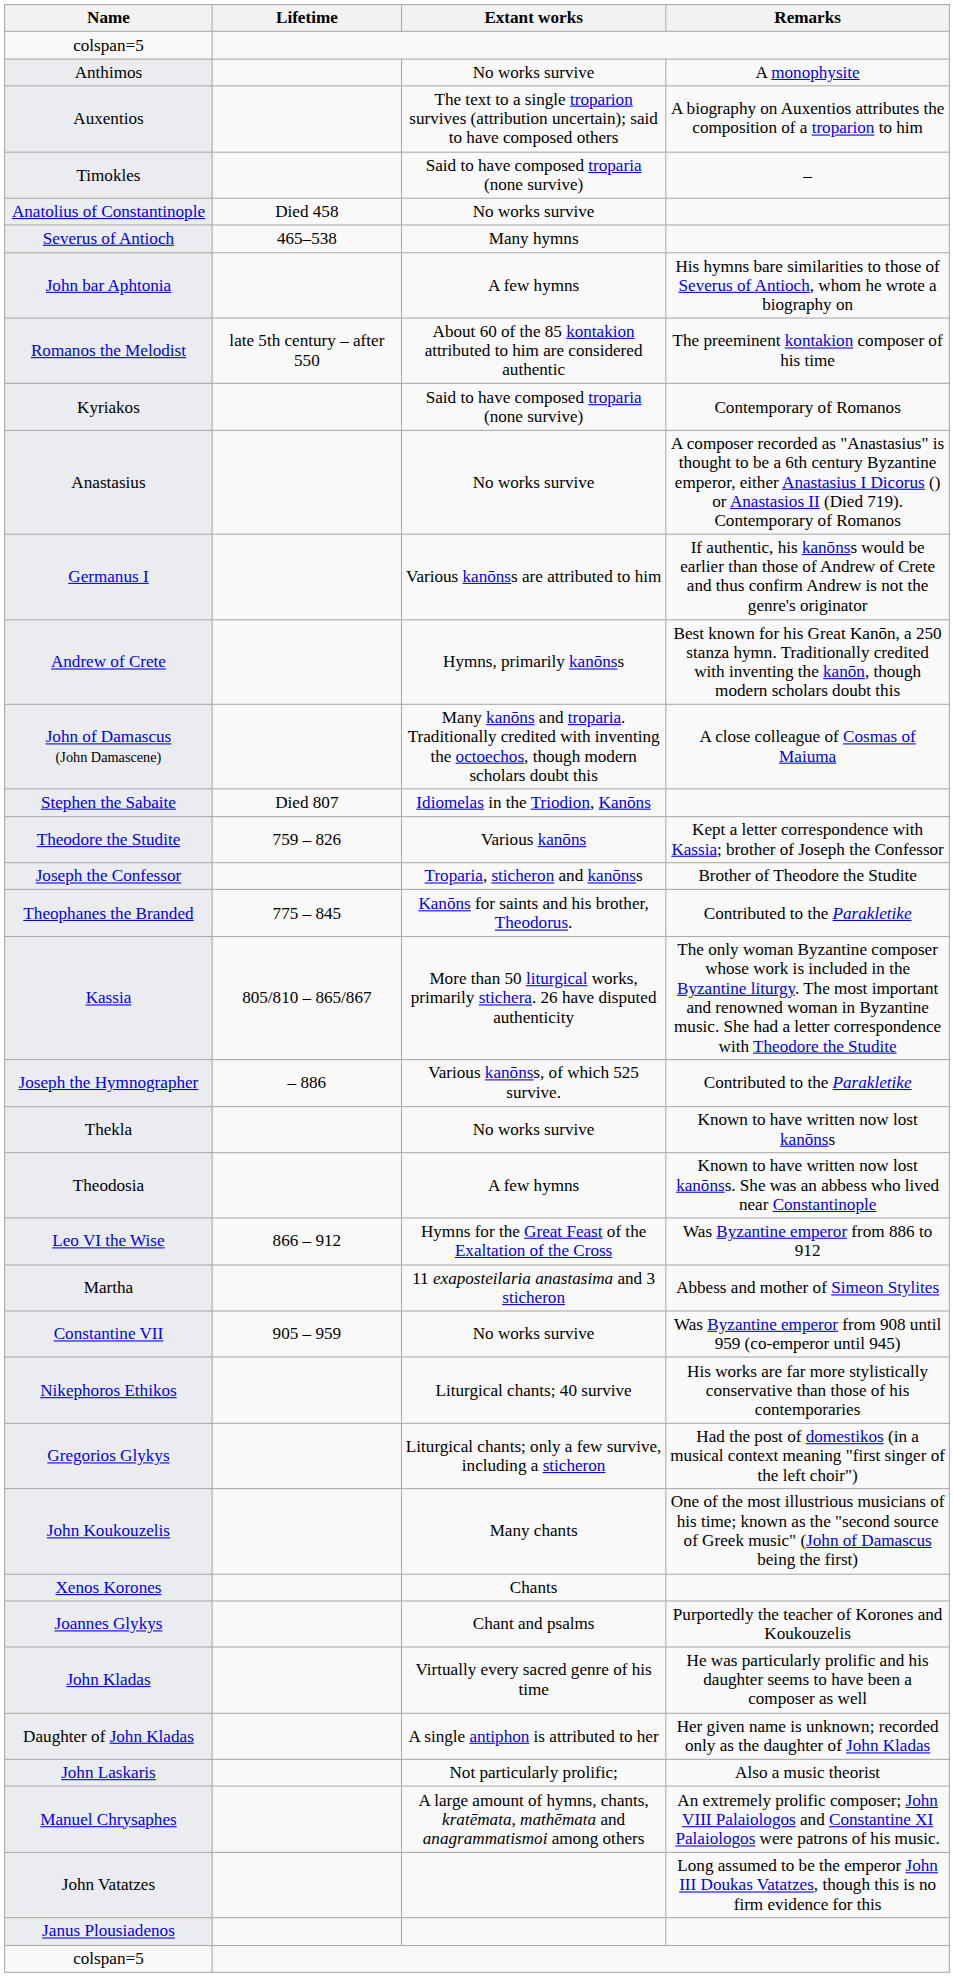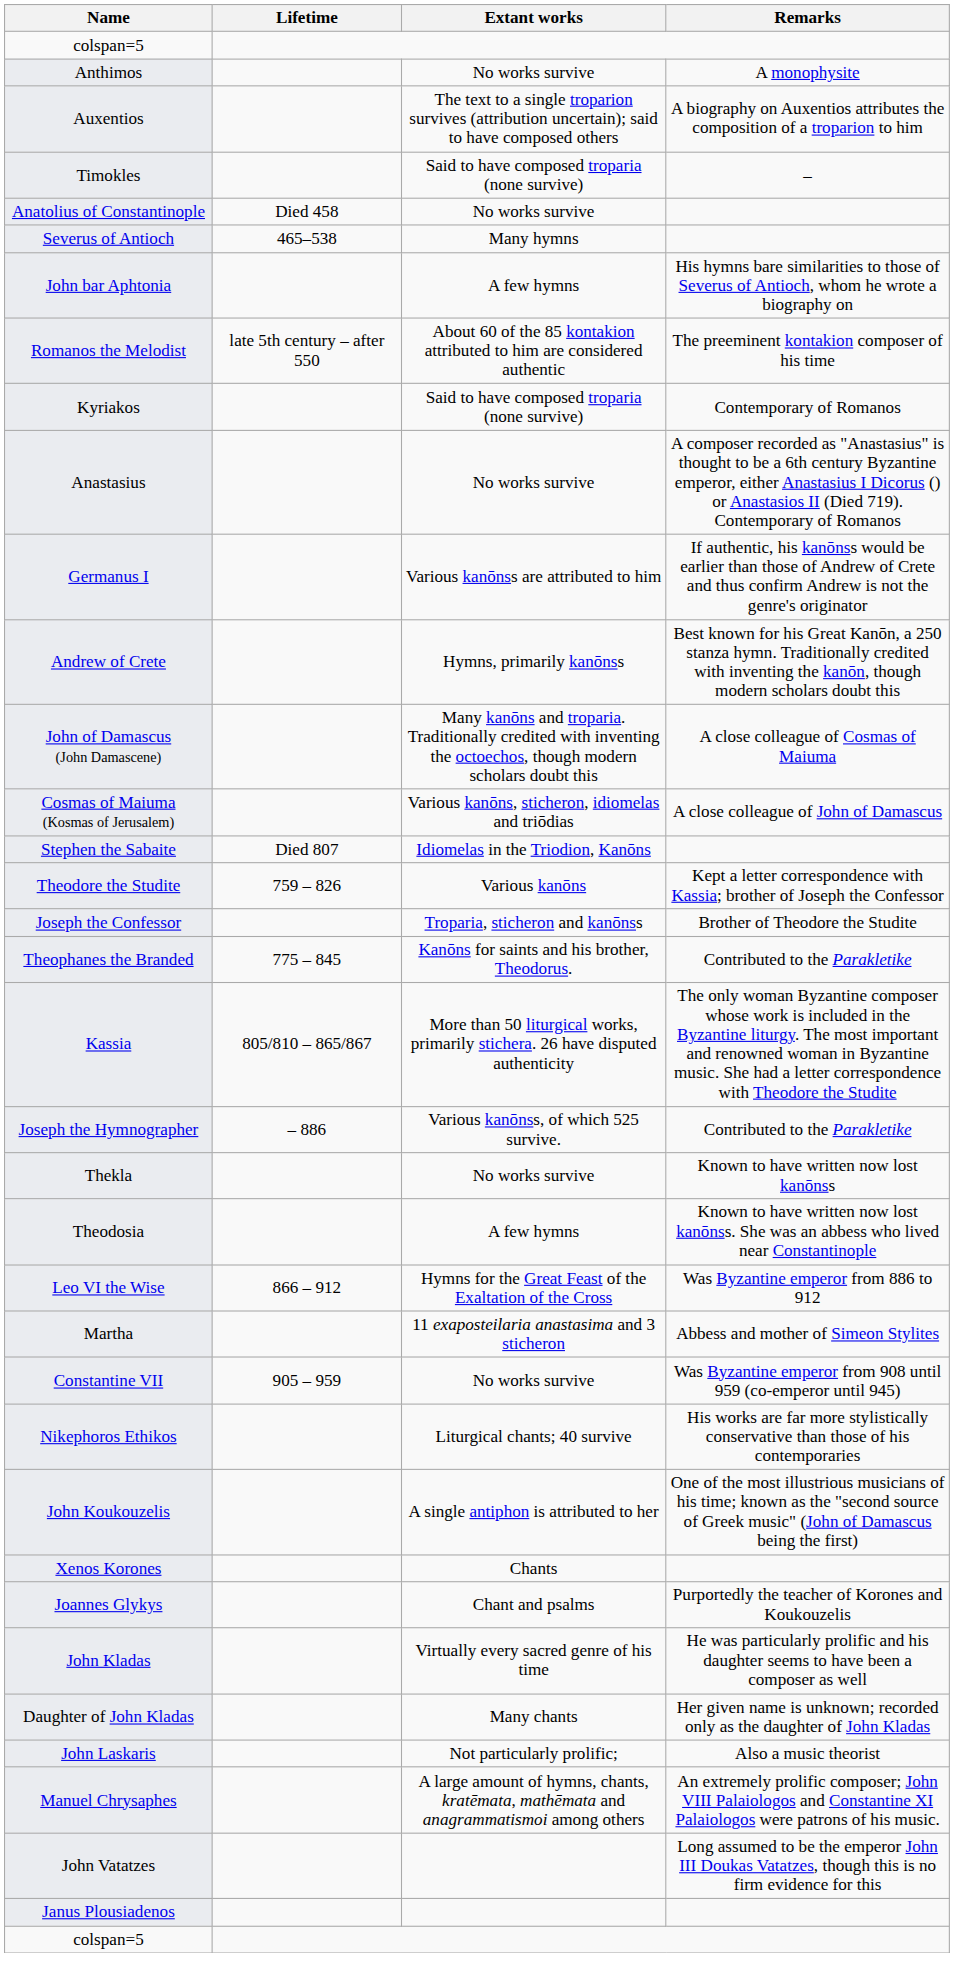+ row: (108, 812)
- row: (108, 1455)
(534, 1531) Many chants -> (534, 1511) A single antiphon is attributed to her
(534, 1736) A single antiphon is attributed to her -> (534, 1716) Many chants
